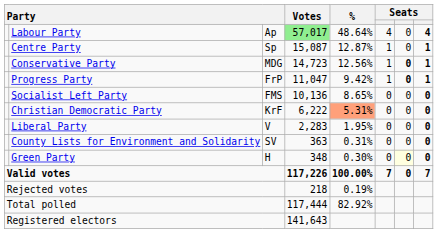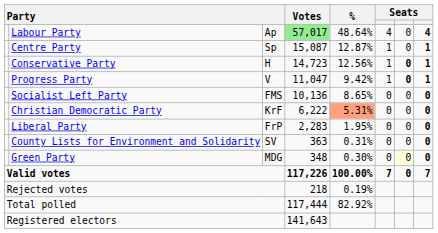(274, 64) MDG -> (268, 64) H
(274, 80) FrP -> (268, 80) V
(268, 127) V -> (274, 127) FrP
(268, 158) H -> (274, 158) MDG
